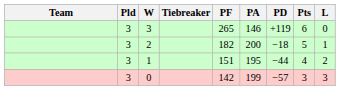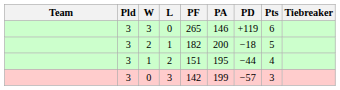columns swapped: (325, 12) <-> (186, 12)
